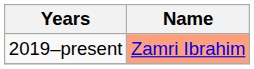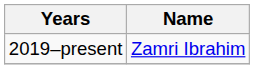(188, 48) lightsalmon background -> (188, 48) no background
